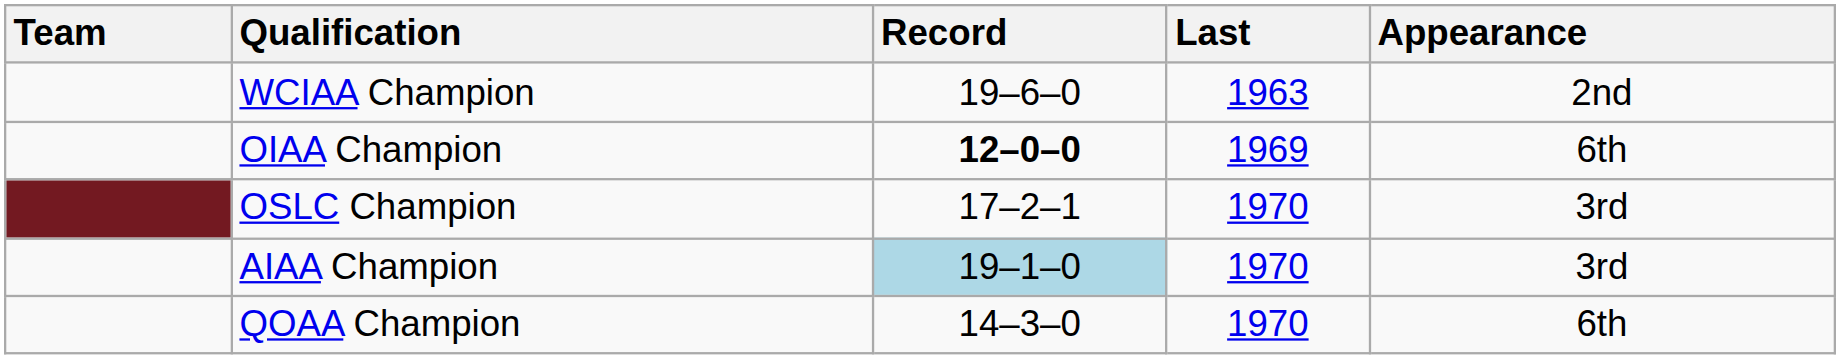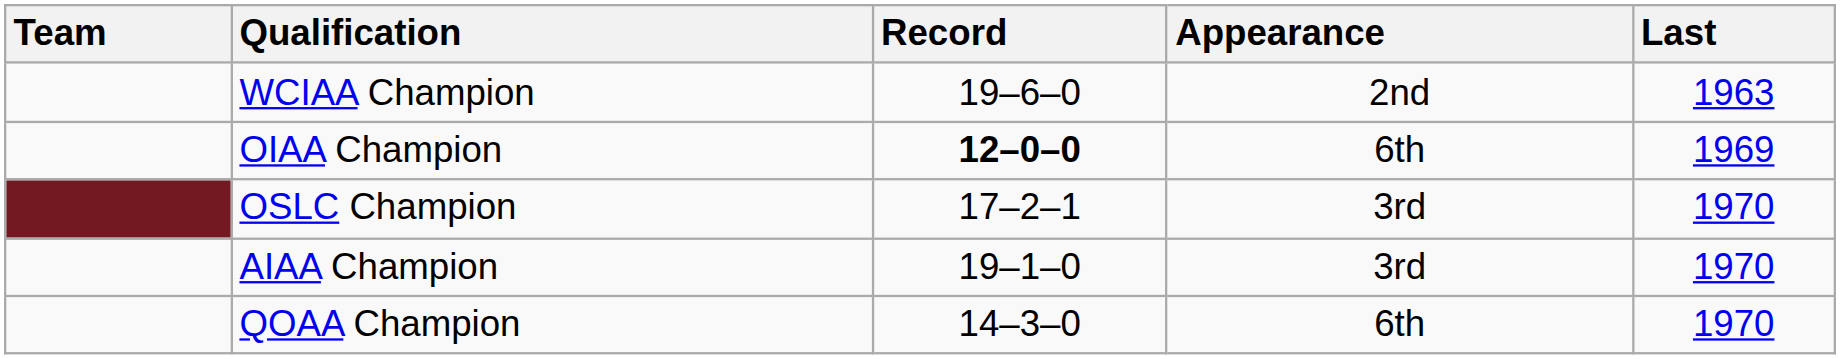columns swapped: (1482, 33) <-> (1213, 33)
(1020, 265) lightblue background -> (1020, 265) no background
